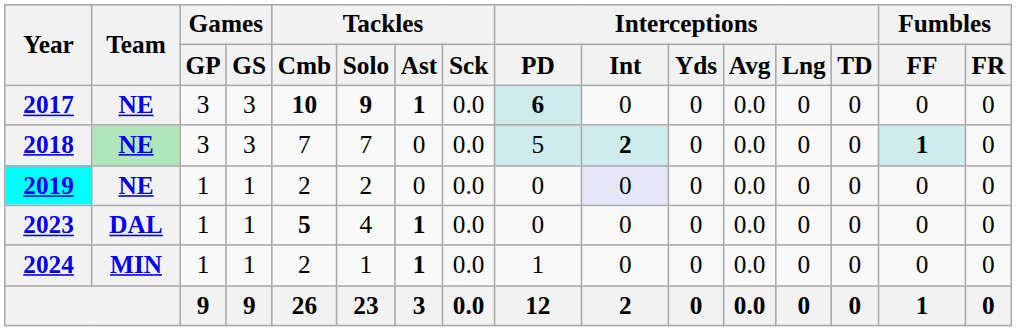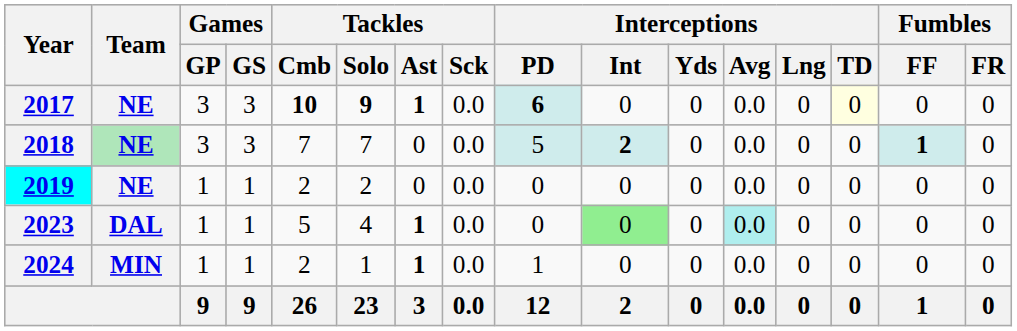(855, 104) no background -> (855, 104) lightyellow background
(625, 184) lavender background -> (625, 184) no background
(304, 225) bold -> (304, 225) normal
(625, 225) no background -> (625, 225) lightgreen background
(750, 225) no background -> (750, 225) paleturquoise background
